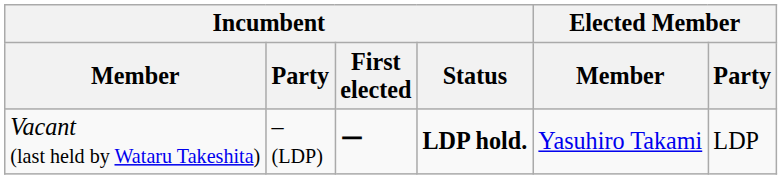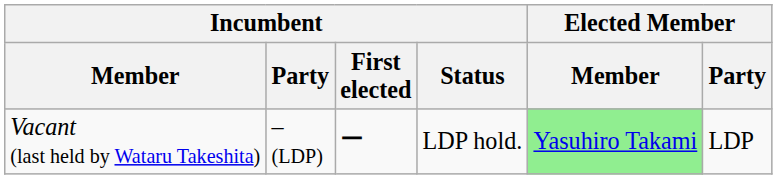(475, 141) bold -> (472, 141) normal
(620, 141) no background -> (615, 141) lightgreen background
